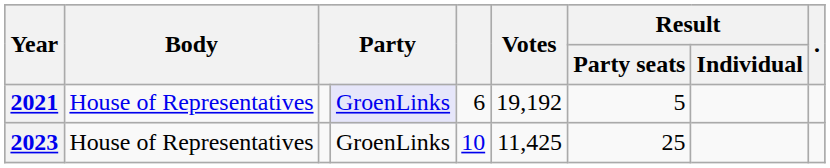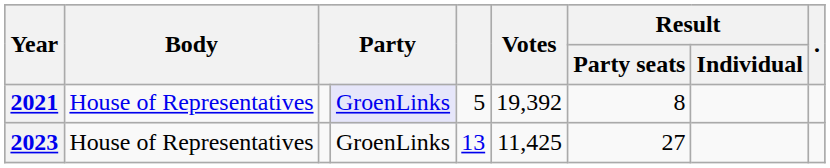(479, 103) 6 -> (479, 103) 5
(529, 103) 19,192 -> (529, 103) 19,392
(679, 103) 5 -> (679, 103) 8
(473, 142) 10 -> (473, 142) 13
(673, 142) 25 -> (673, 142) 27
